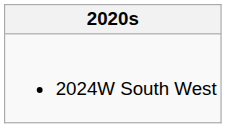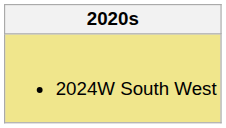(113, 89) no background -> (113, 89) khaki background
